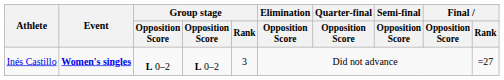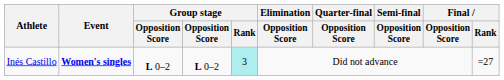(245, 61) no background -> (245, 61) paleturquoise background
